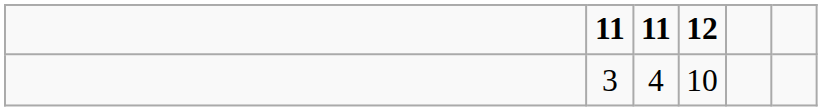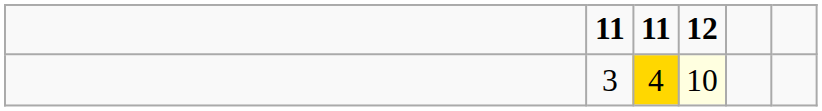(656, 79) no background -> (656, 79) gold background
(702, 79) no background -> (702, 79) lightyellow background
